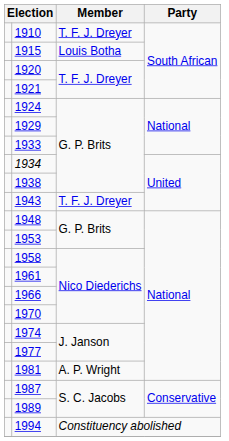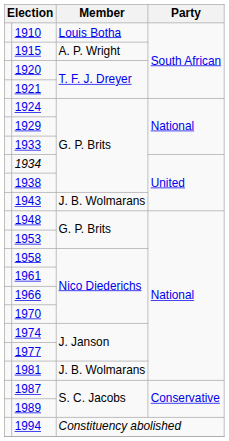(95, 32) T. F. J. Dreyer -> (90, 32) Louis Botha
(90, 51) Louis Botha -> (89, 51) A. P. Wright
(95, 201) T. F. J. Dreyer -> (102, 201) J. B. Wolmarans
(89, 370) A. P. Wright -> (102, 370) J. B. Wolmarans
